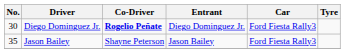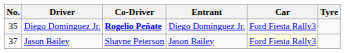(13, 26) 30 -> (13, 26) 35
(13, 41) 35 -> (13, 41) 37
(283, 41) no background -> (283, 41) lightyellow background
